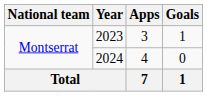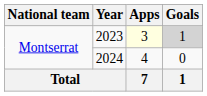(144, 36) no background -> (144, 36) lightyellow background
(182, 36) no background -> (182, 36) lightgrey background
